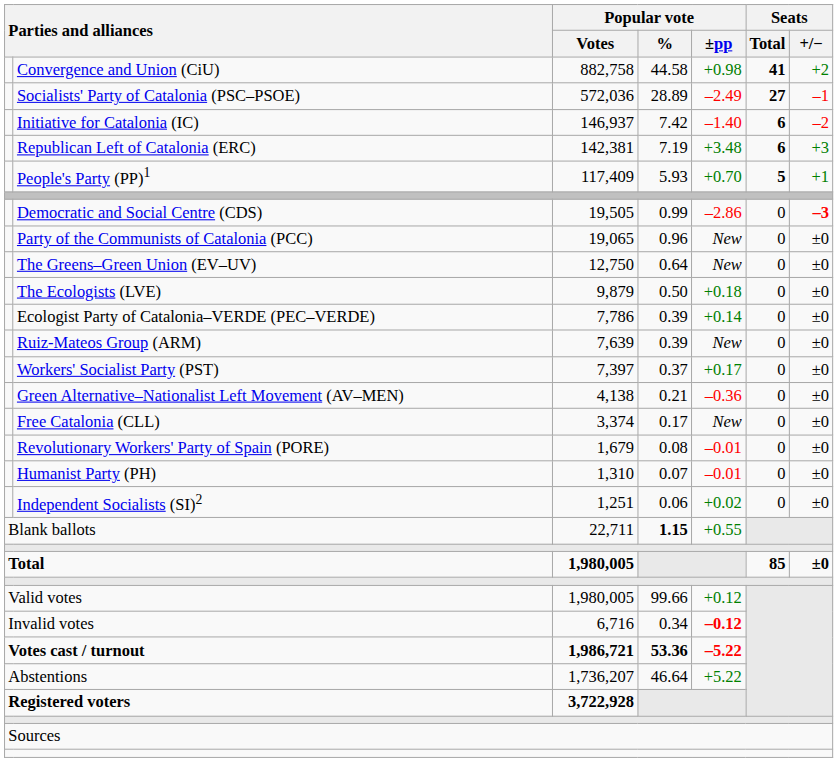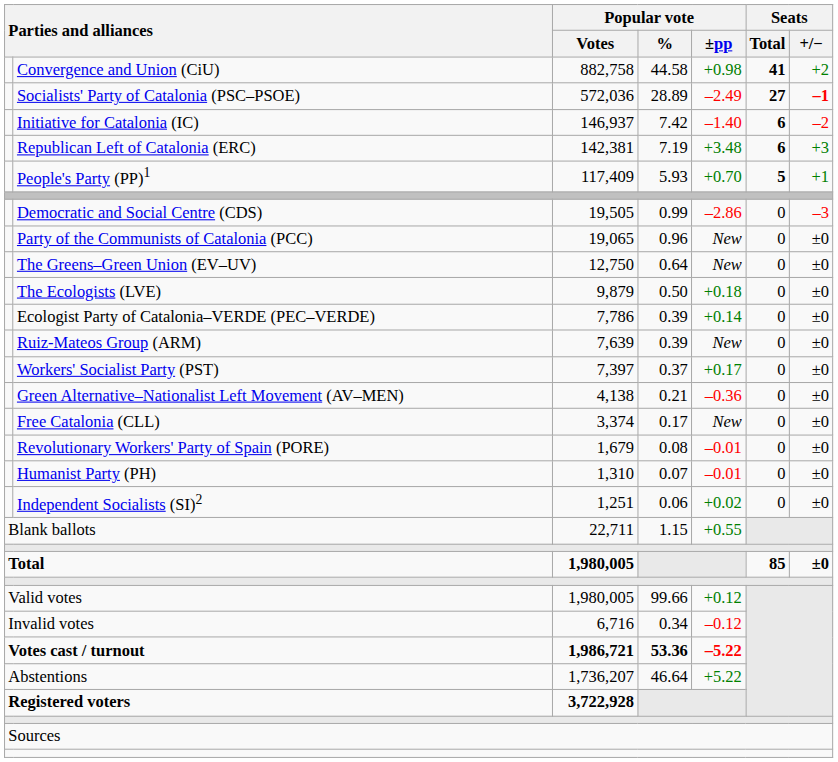(821, 95) normal -> (821, 95) bold
(821, 212) bold -> (821, 212) normal
(673, 530) bold -> (673, 530) normal
(723, 624) bold -> (723, 624) normal
